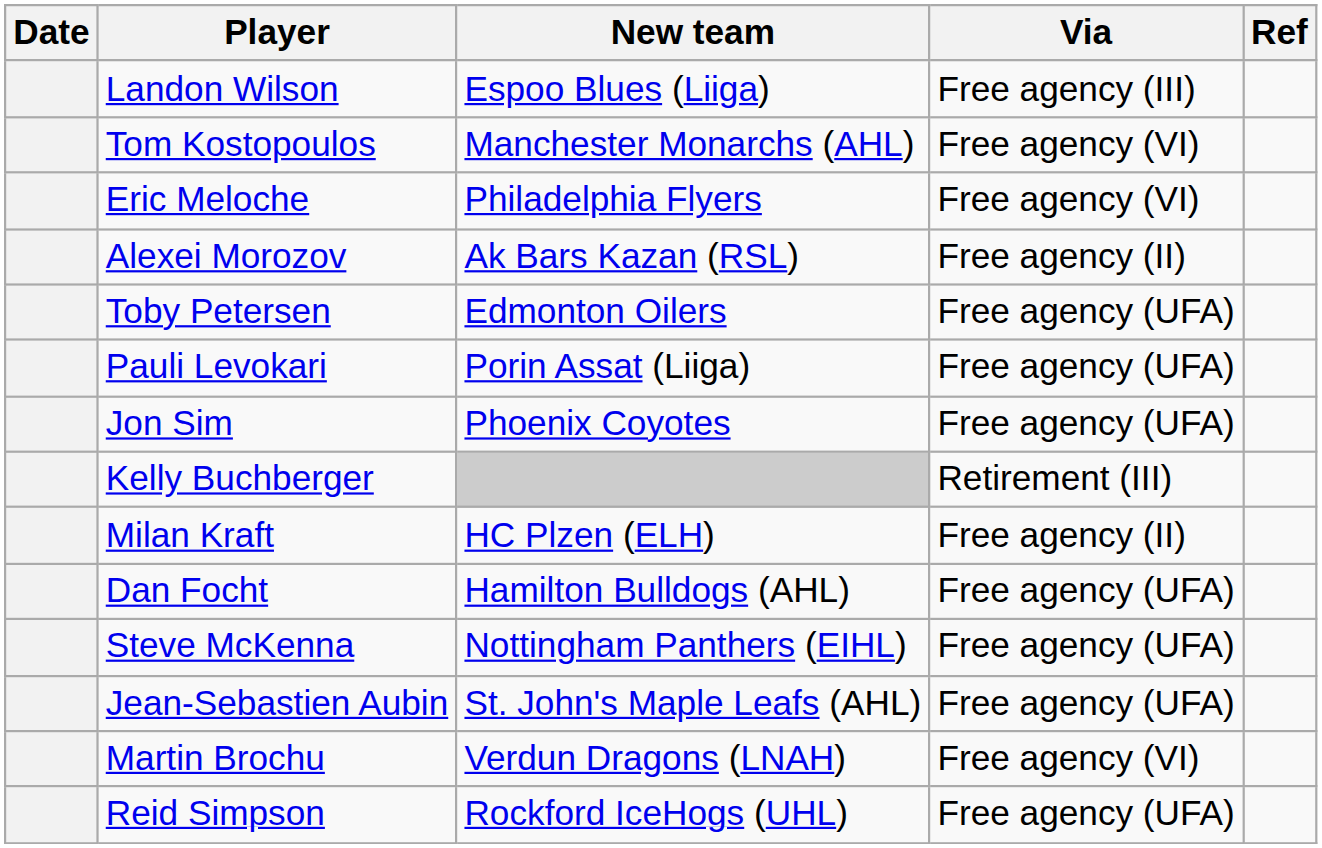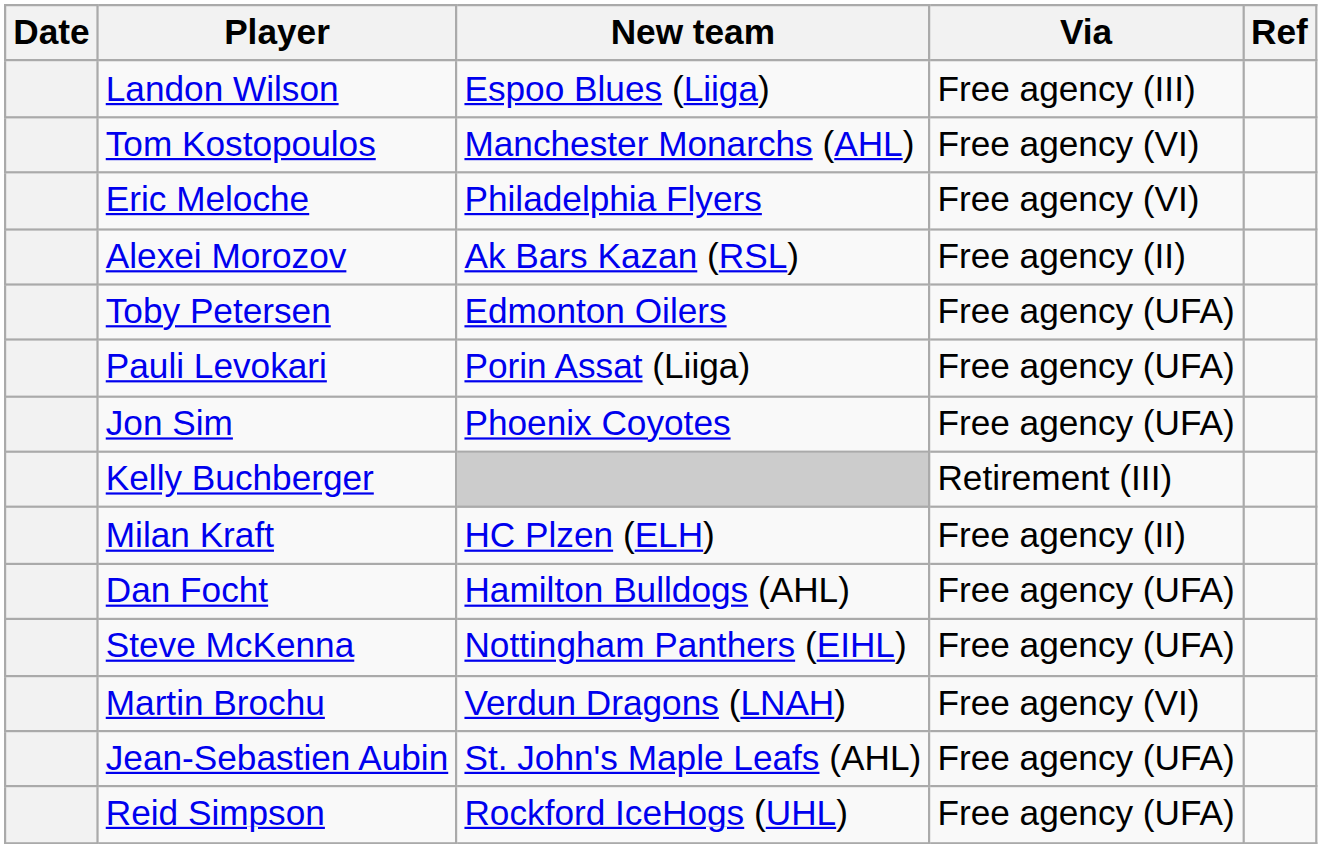rows swapped: (277, 702) <-> (215, 758)
